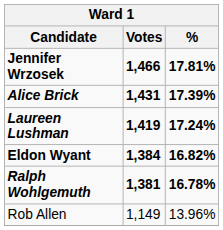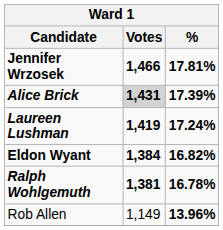(143, 96) no background -> (143, 96) lightgrey background
(192, 214) normal -> (192, 214) bold
